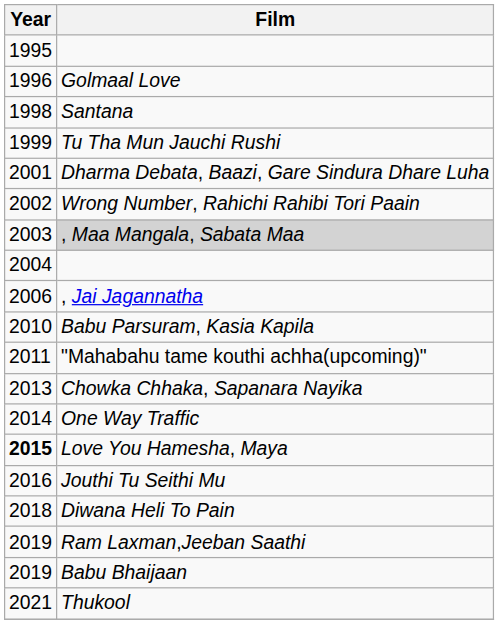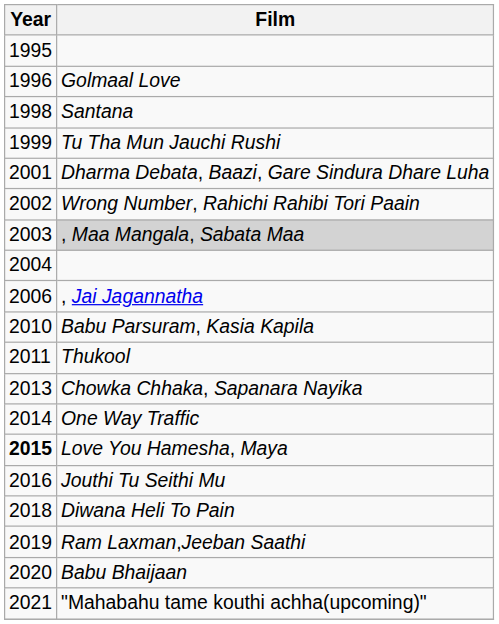(244, 357) "Mahabahu tame kouthi achha(upcoming)" -> (95, 357) Thukool
(31, 572) 2019 -> (31, 572) 2020
(95, 603) Thukool -> (244, 603) "Mahabahu tame kouthi achha(upcoming)"
